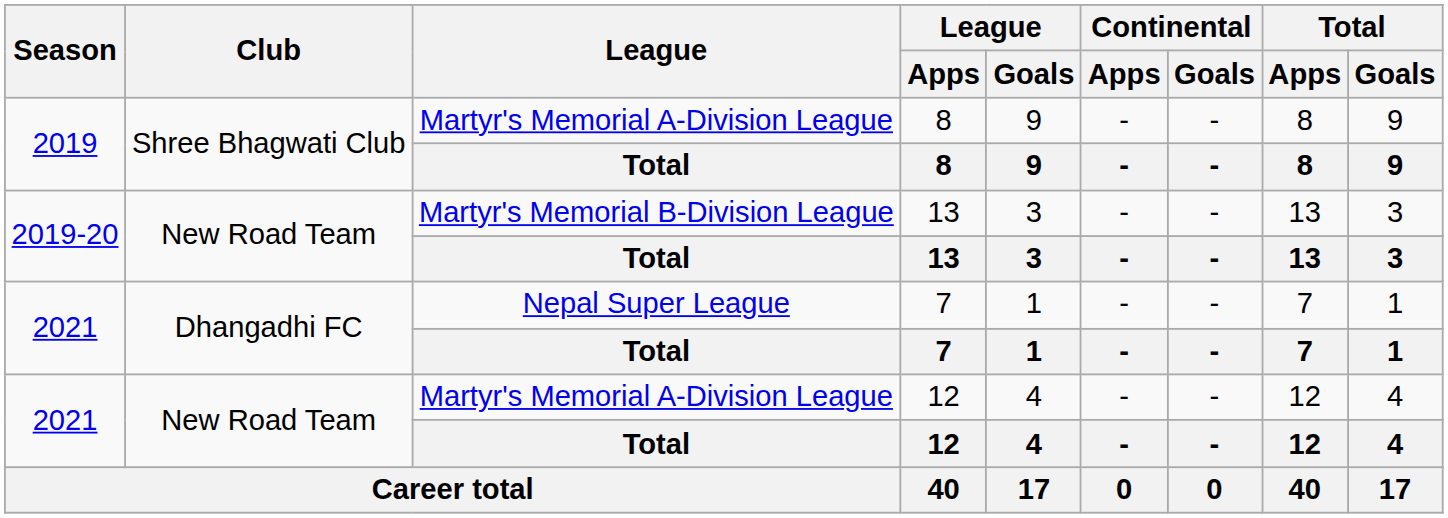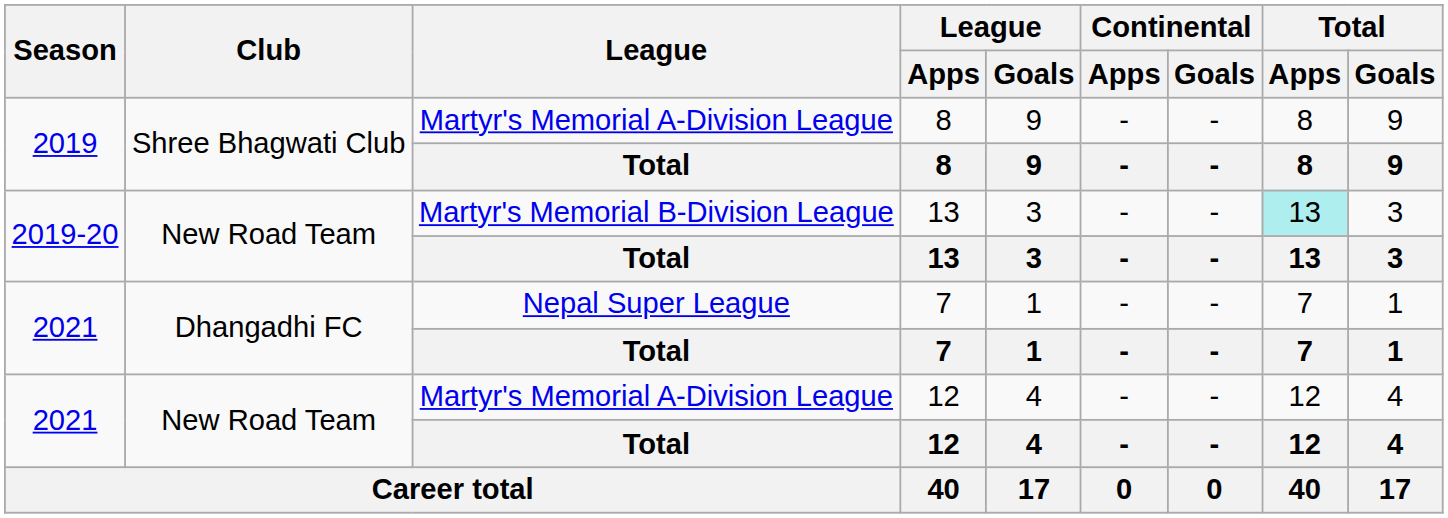(1305, 212) no background -> (1305, 212) paleturquoise background
